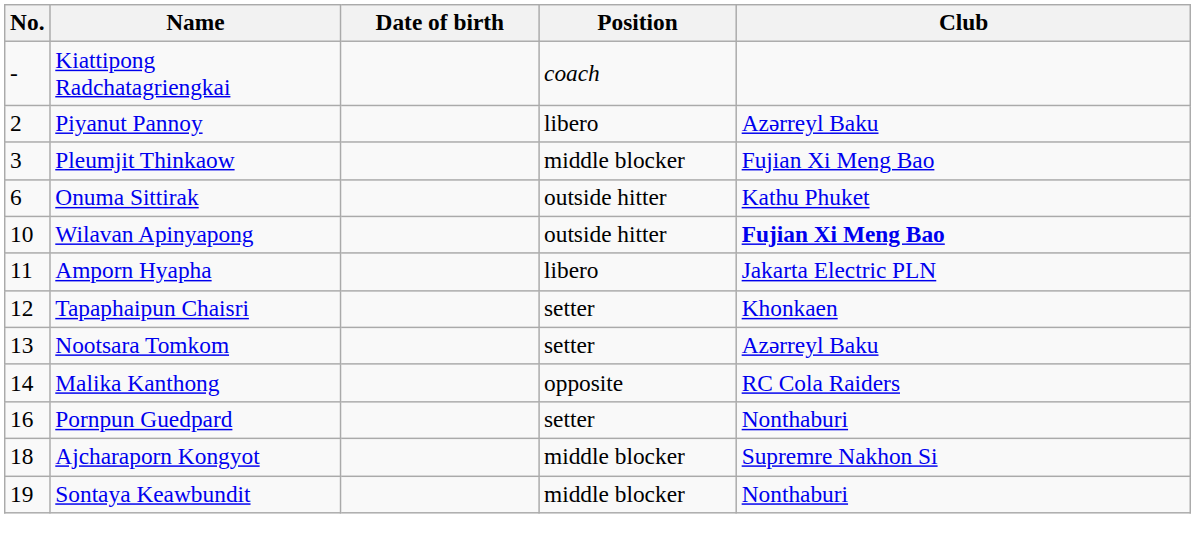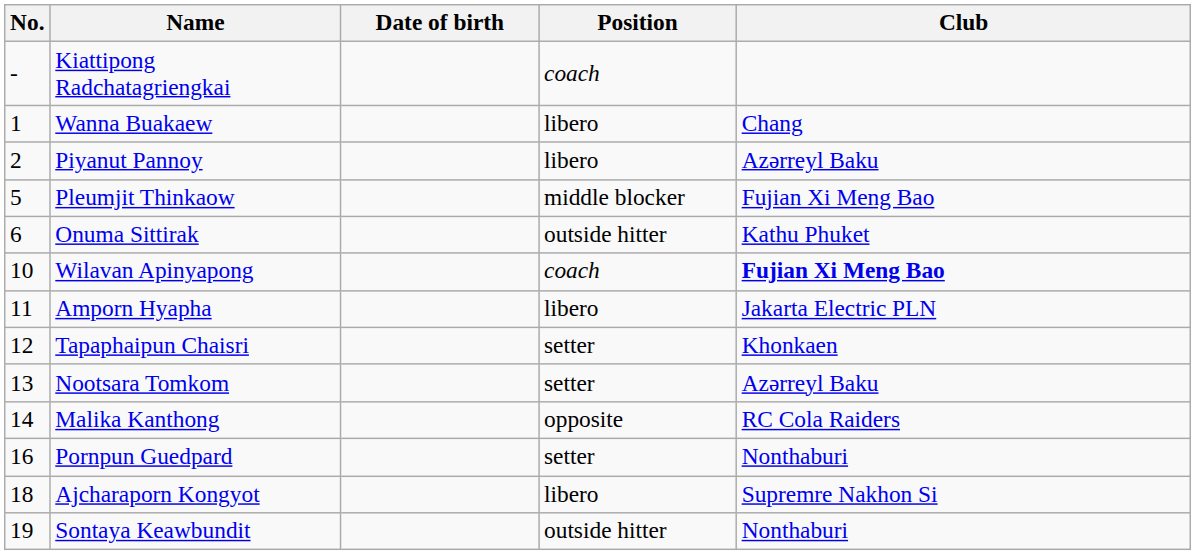+ row: (134, 123)
(16, 160) 3 -> (16, 197) 5
(605, 234) outside hitter -> (572, 271) coach
(614, 456) middle blocker -> (571, 493) libero
(614, 493) middle blocker -> (605, 530) outside hitter
